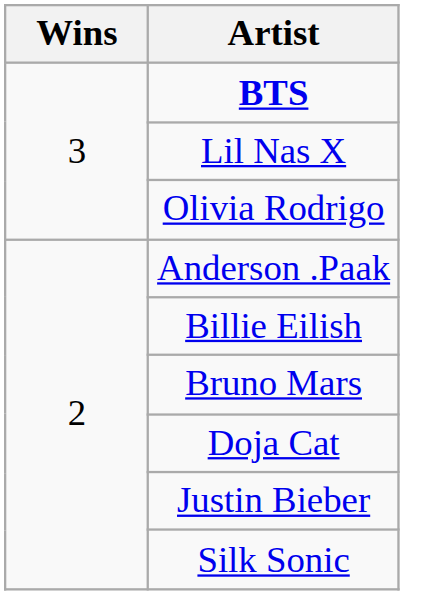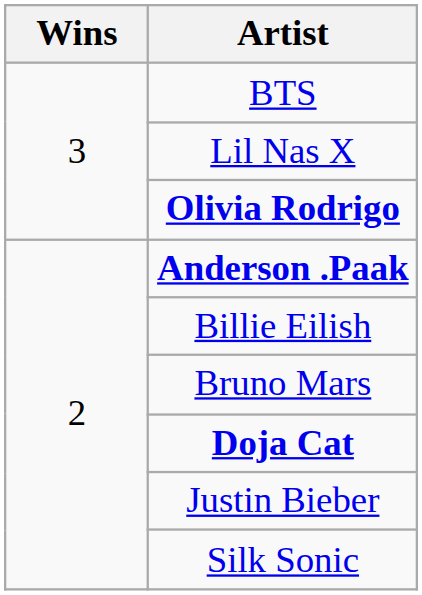(274, 92) bold -> (283, 92) normal
(274, 208) normal -> (283, 208) bold
(274, 267) normal -> (283, 267) bold
(274, 442) normal -> (283, 442) bold
